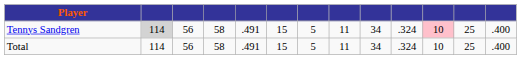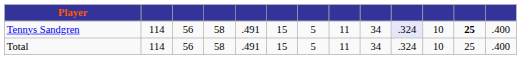(157, 29) lightgrey background -> (157, 29) no background
(407, 29) no background -> (407, 29) lavender background
(438, 29) pink background -> (438, 29) no background
(470, 29) normal -> (470, 29) bold
